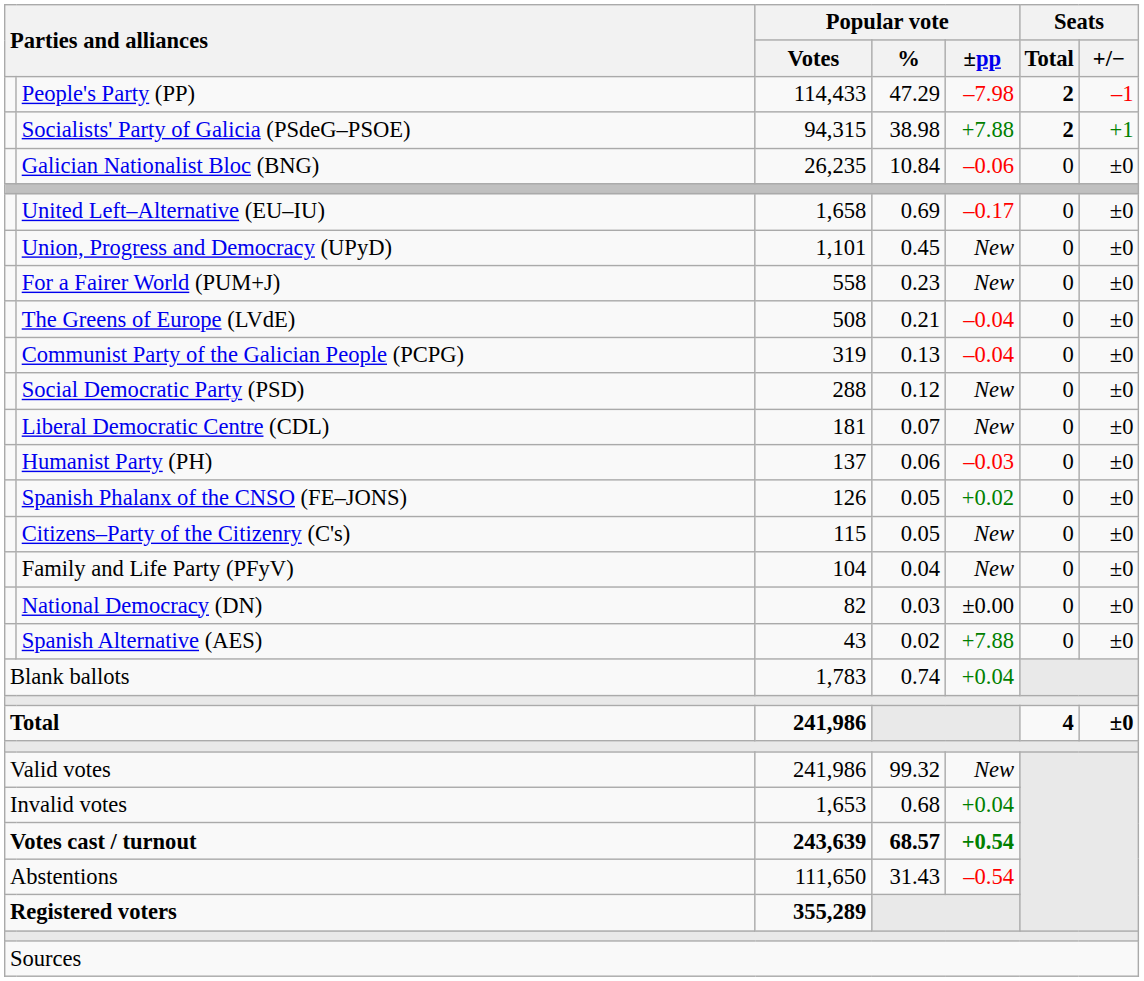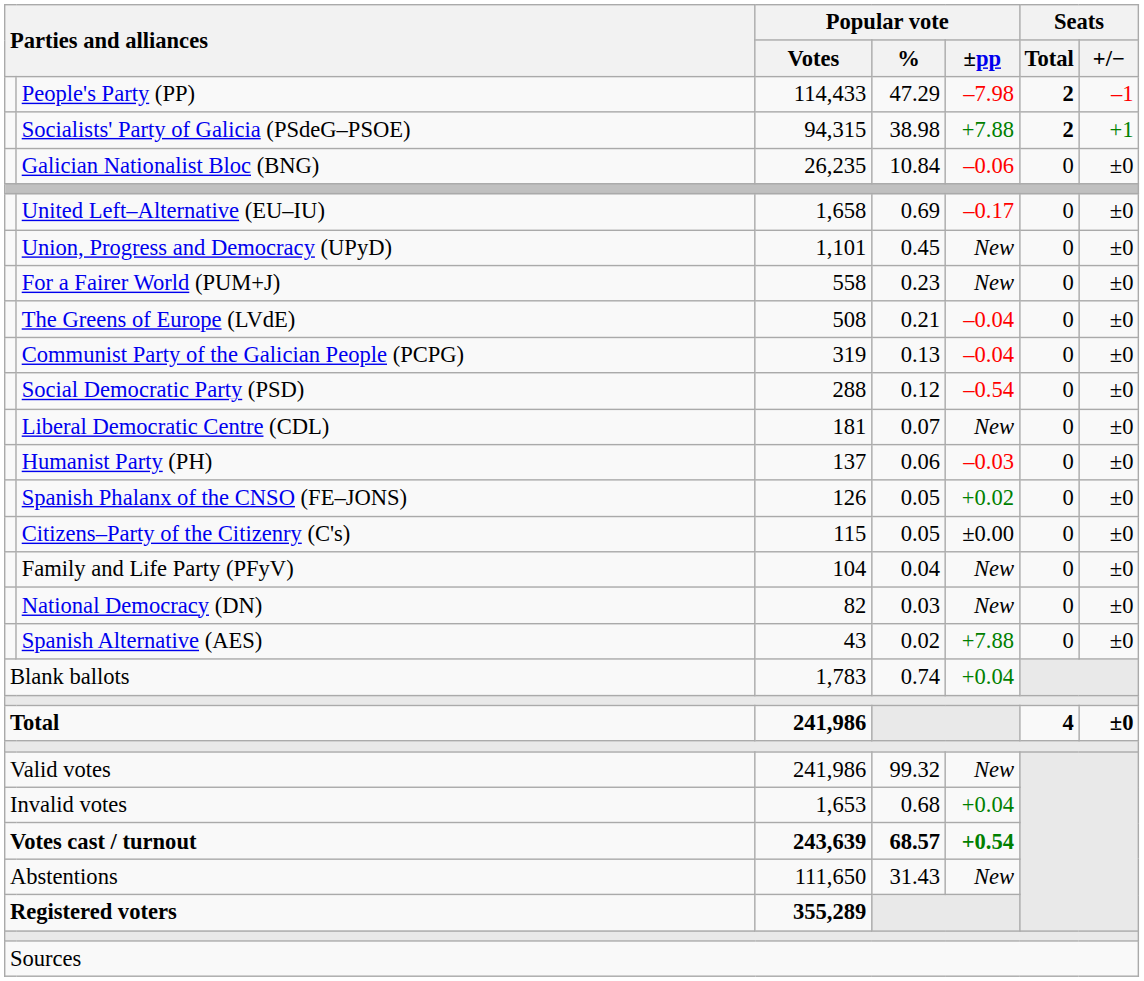(994, 390) New -> (989, 390) –0.54
(994, 533) New -> (988, 533) ±0.00
(988, 605) ±0.00 -> (994, 605) New
(989, 876) –0.54 -> (994, 876) New
